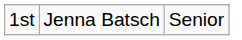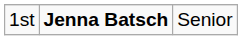(102, 19) normal -> (106, 19) bold
